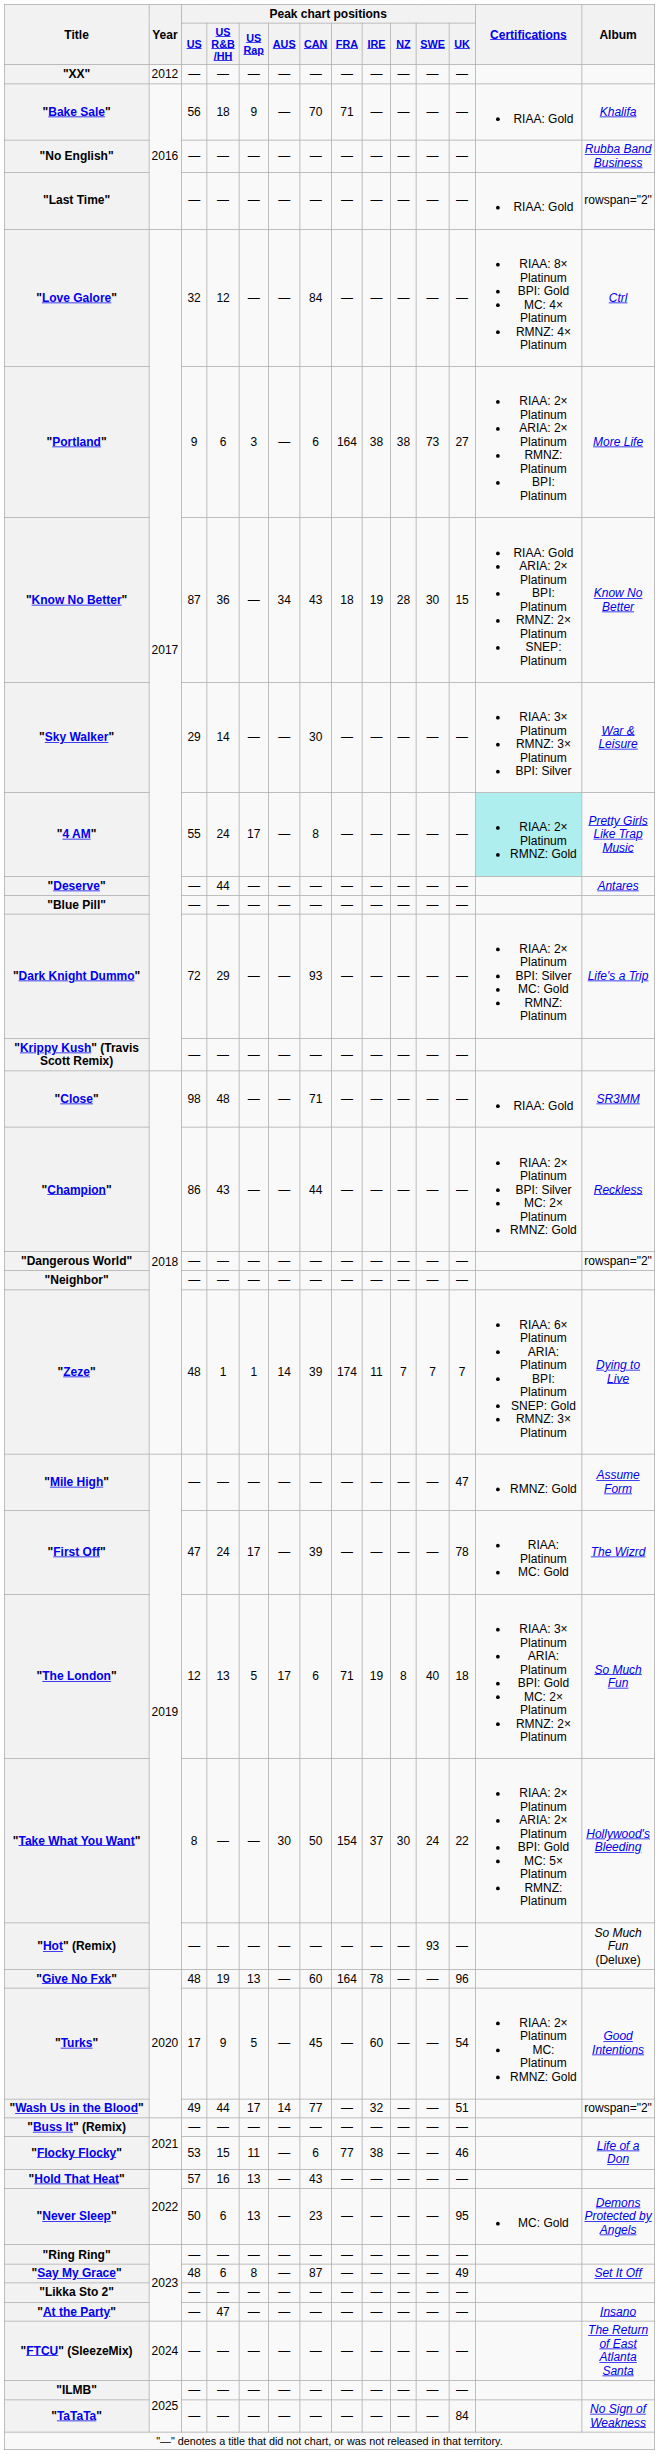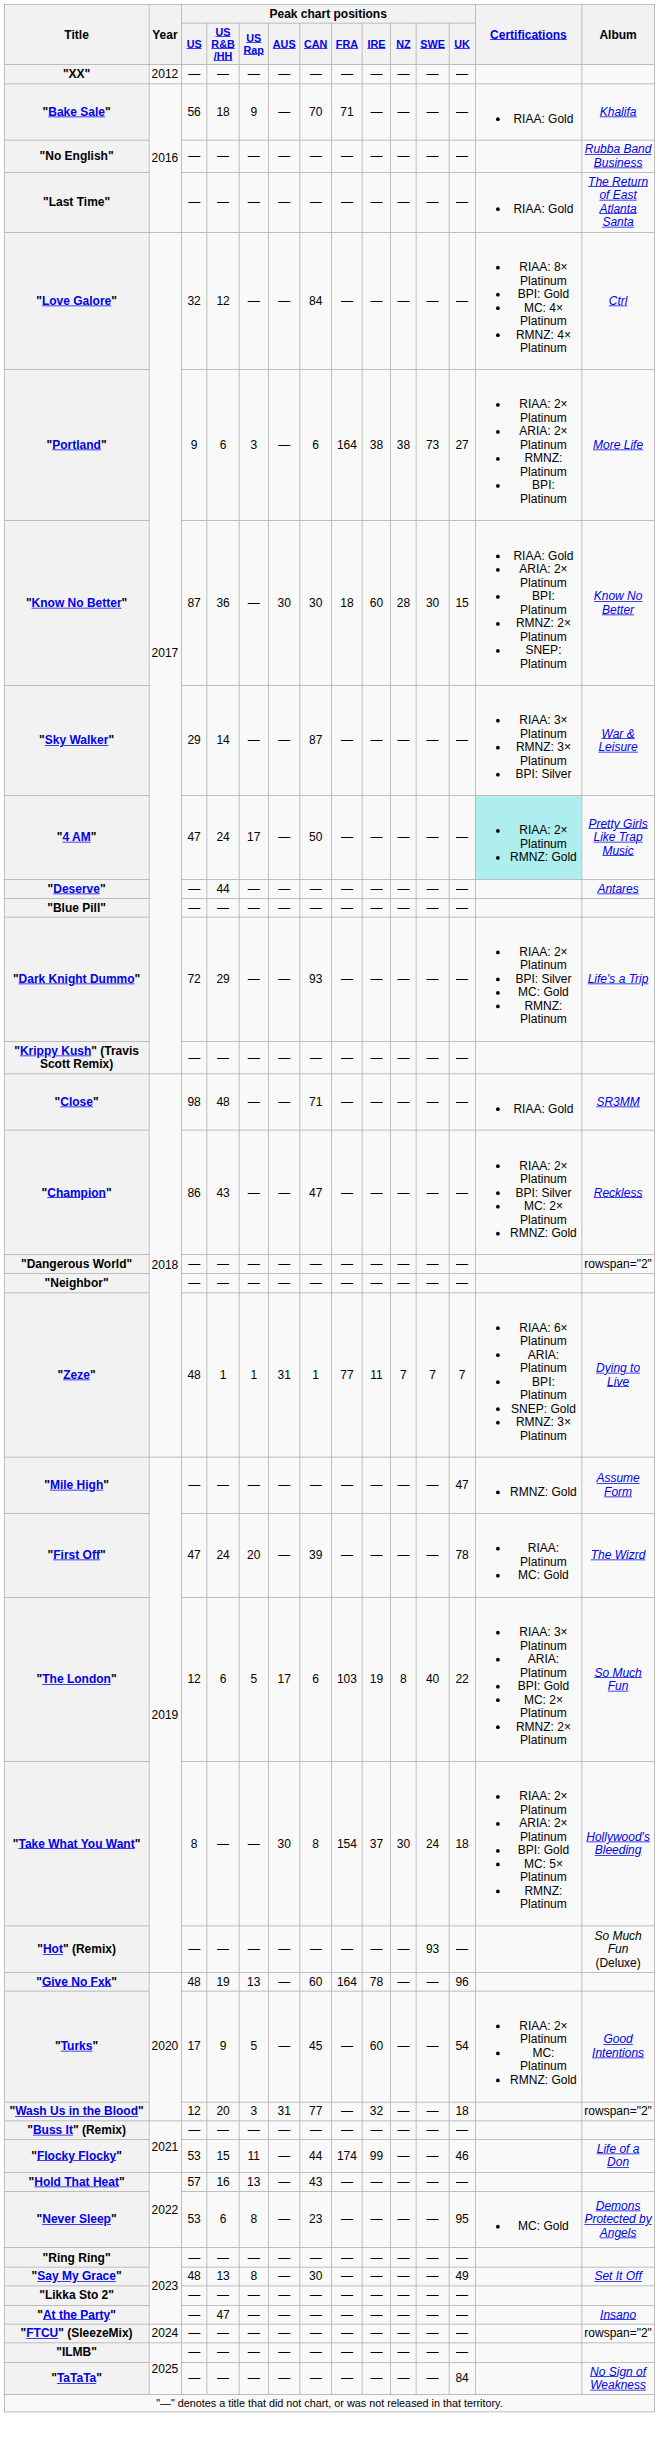(618, 200) rowspan="2" -> (618, 202) The Return of East Atlanta Santa
(284, 600) 34 -> (284, 603) 30
(316, 600) 43 -> (316, 603) 30
(376, 600) 19 -> (376, 603) 60
(316, 737) 30 -> (316, 740) 87
(194, 834) 55 -> (194, 837) 47
(316, 834) 8 -> (316, 837) 50
(316, 1189) 44 -> (316, 1192) 47
(284, 1371) 14 -> (284, 1374) 31
(316, 1371) 39 -> (316, 1374) 1
(347, 1371) 174 -> (347, 1374) 77
(254, 1552) 17 -> (254, 1555) 20
(223, 1676) 13 -> (223, 1679) 6
(347, 1676) 71 -> (347, 1679) 103
(462, 1676) 18 -> (462, 1679) 22
(316, 1841) 50 -> (316, 1844) 8
(462, 1841) 22 -> (462, 1844) 18
(194, 2108) 49 -> (194, 2111) 12
(223, 2108) 44 -> (223, 2111) 20
(254, 2108) 17 -> (254, 2111) 3
(284, 2108) 14 -> (284, 2111) 31
(462, 2108) 51 -> (462, 2111) 18
(316, 2153) 6 -> (316, 2156) 44
(347, 2153) 77 -> (347, 2156) 174
(376, 2153) 38 -> (376, 2156) 99
(194, 2216) 50 -> (194, 2219) 53
(254, 2216) 13 -> (254, 2219) 8
(223, 2273) 6 -> (223, 2276) 13
(316, 2273) 87 -> (316, 2276) 30
(618, 2350) The Return of East Atlanta Santa -> (618, 2333) rowspan="2"
